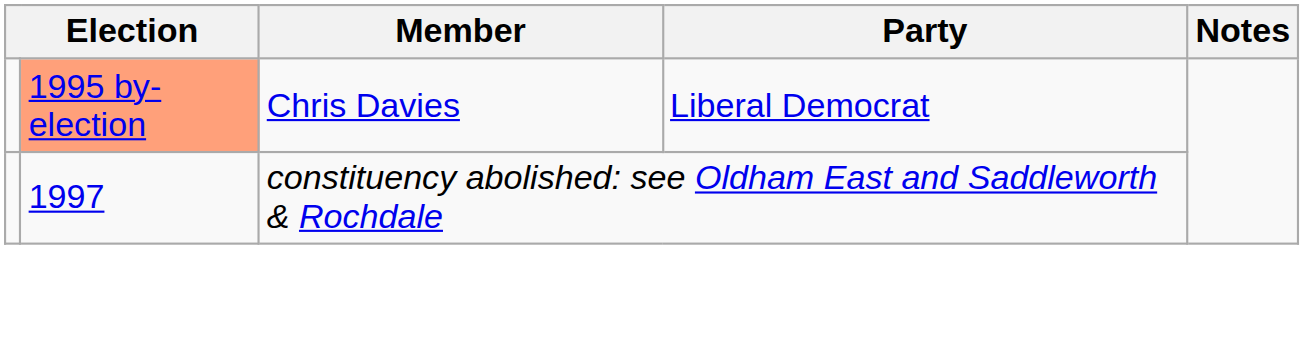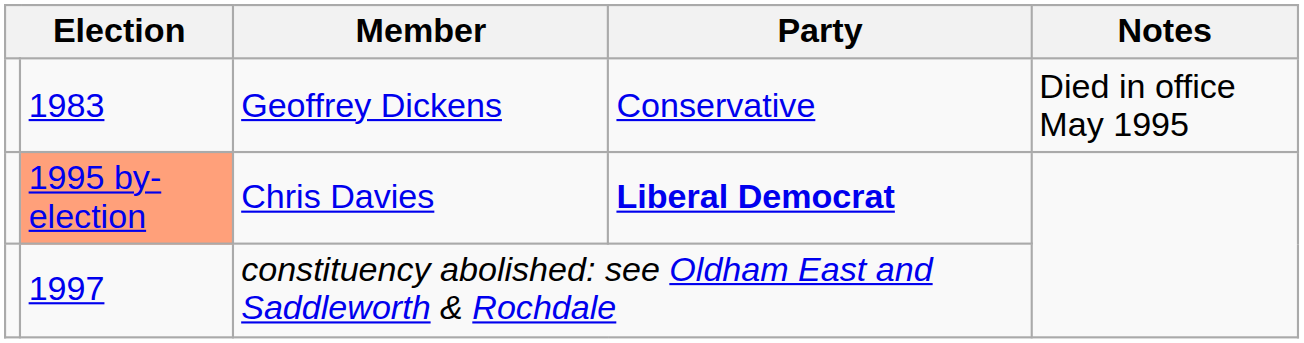+ row: (372, 104)
(800, 104) normal -> (756, 197) bold
